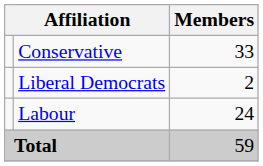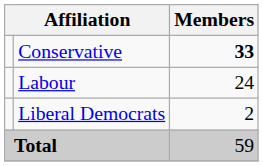(244, 51) normal -> (244, 51) bold
rows swapped: (47, 113) <-> (92, 82)
